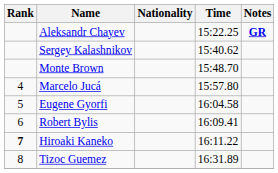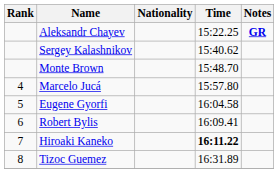(20, 141) bold -> (20, 141) normal
(218, 141) normal -> (218, 141) bold
